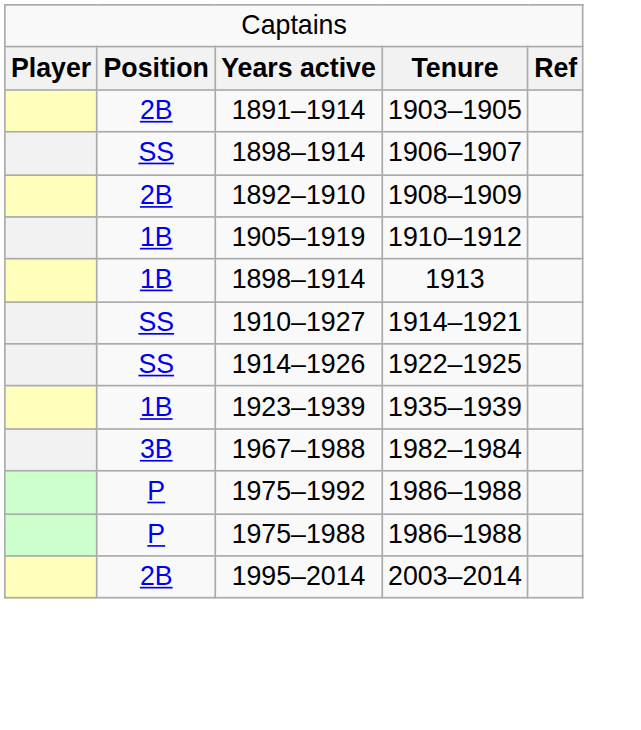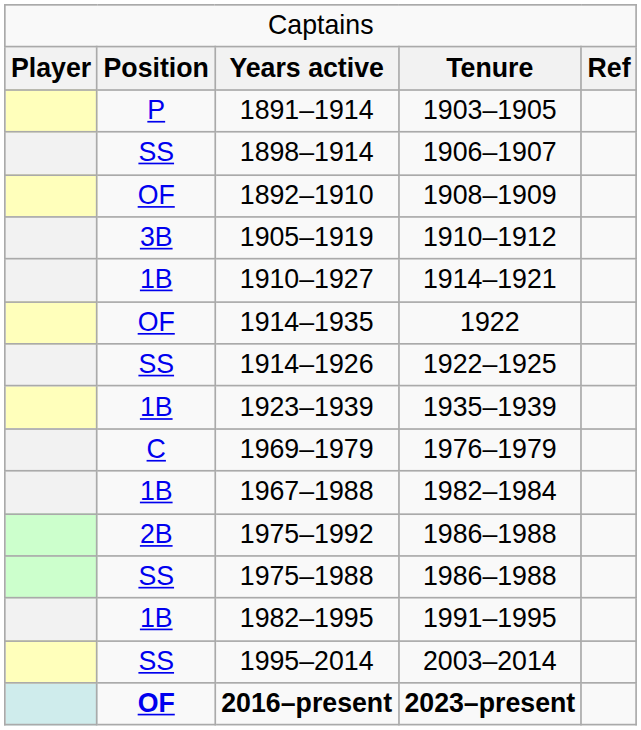(156, 110) 2B -> (156, 110) P
(156, 195) 2B -> (156, 195) OF
(156, 237) 1B -> (156, 237) 3B
- row: (299, 279)
(156, 322) SS -> (156, 279) 1B
+ row: (307, 322)
+ row: (307, 449)
(156, 449) 3B -> (156, 491) 1B
(156, 491) P -> (156, 534) 2B
(156, 534) P -> (156, 576) SS
+ row: (307, 618)
(156, 576) 2B -> (156, 661) SS
+ row: (307, 703)
